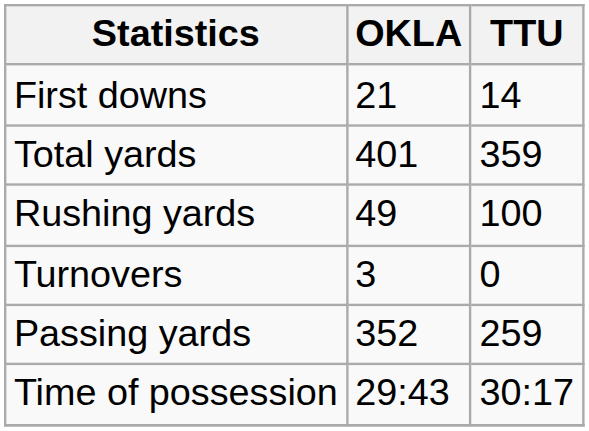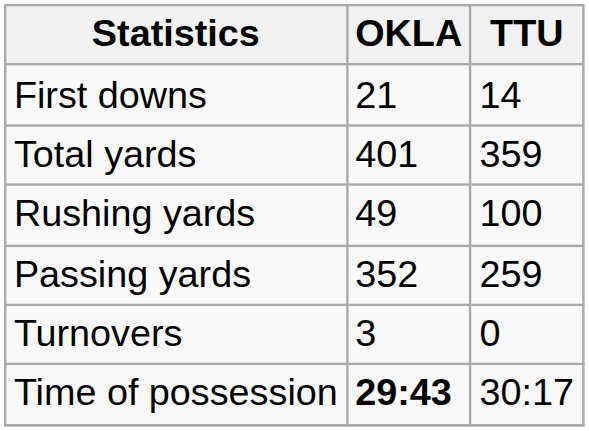rows swapped: (132, 333) <-> (98, 273)
(402, 393) normal -> (403, 393) bold
